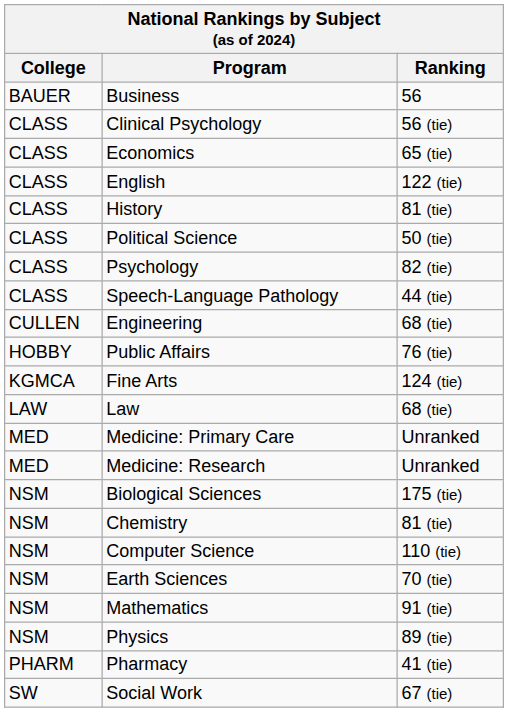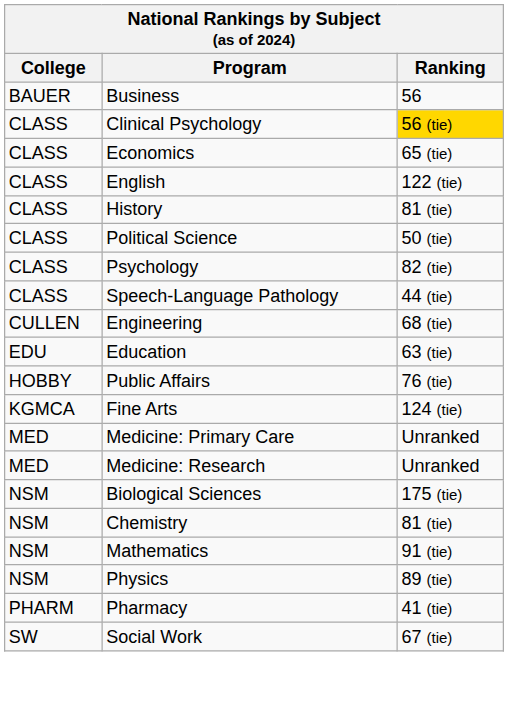(427, 125) no background -> (427, 125) gold background
+ row: (146, 352)
- row: (123, 409)
- row: (180, 551)
- row: (167, 580)
